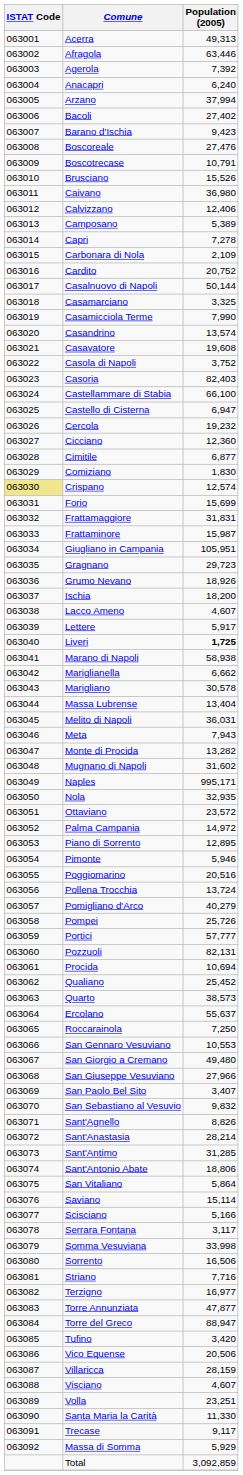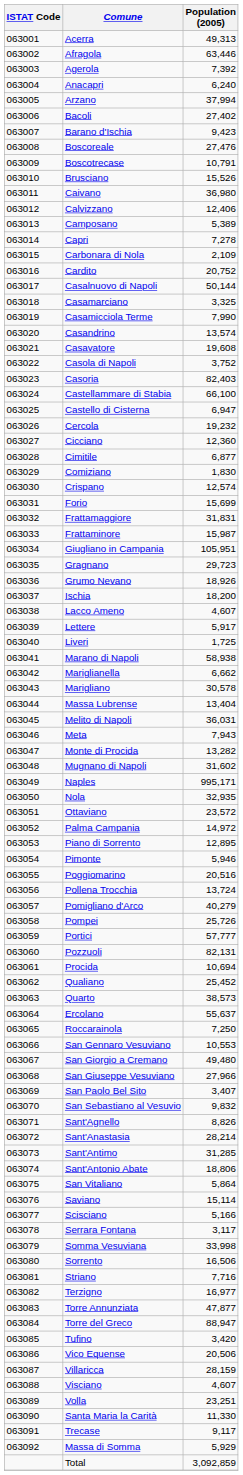(23, 487) khaki background -> (23, 487) no background
(224, 642) bold -> (224, 642) normal
